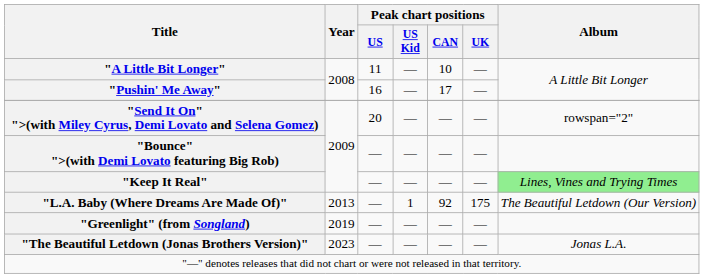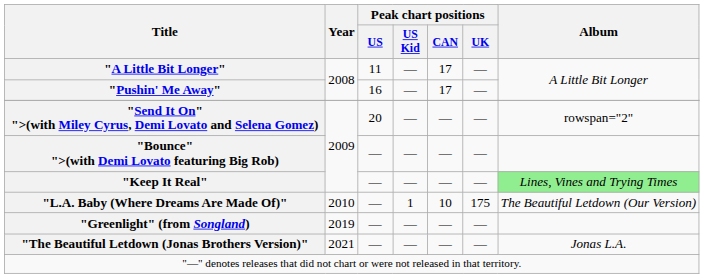(445, 69) 10 -> (445, 69) 17
(341, 202) 2013 -> (341, 202) 2010
(445, 202) 92 -> (445, 202) 10
(341, 244) 2023 -> (341, 244) 2021
